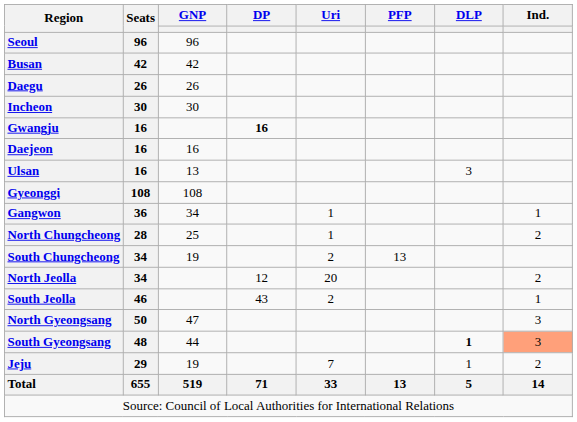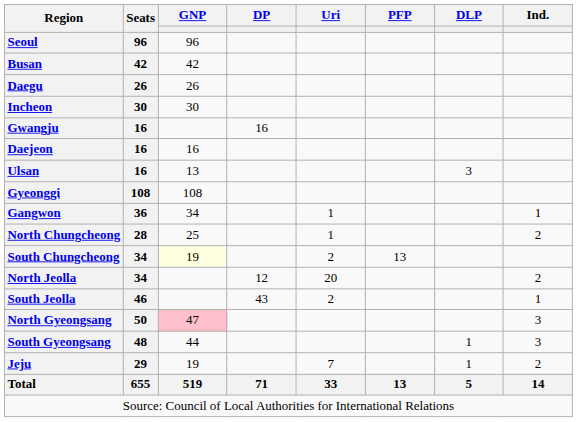(262, 128) bold -> (262, 128) normal
(193, 256) no background -> (193, 256) lightyellow background
(193, 320) no background -> (193, 320) pink background
(469, 342) bold -> (469, 342) normal
(538, 342) lightsalmon background -> (538, 342) no background
